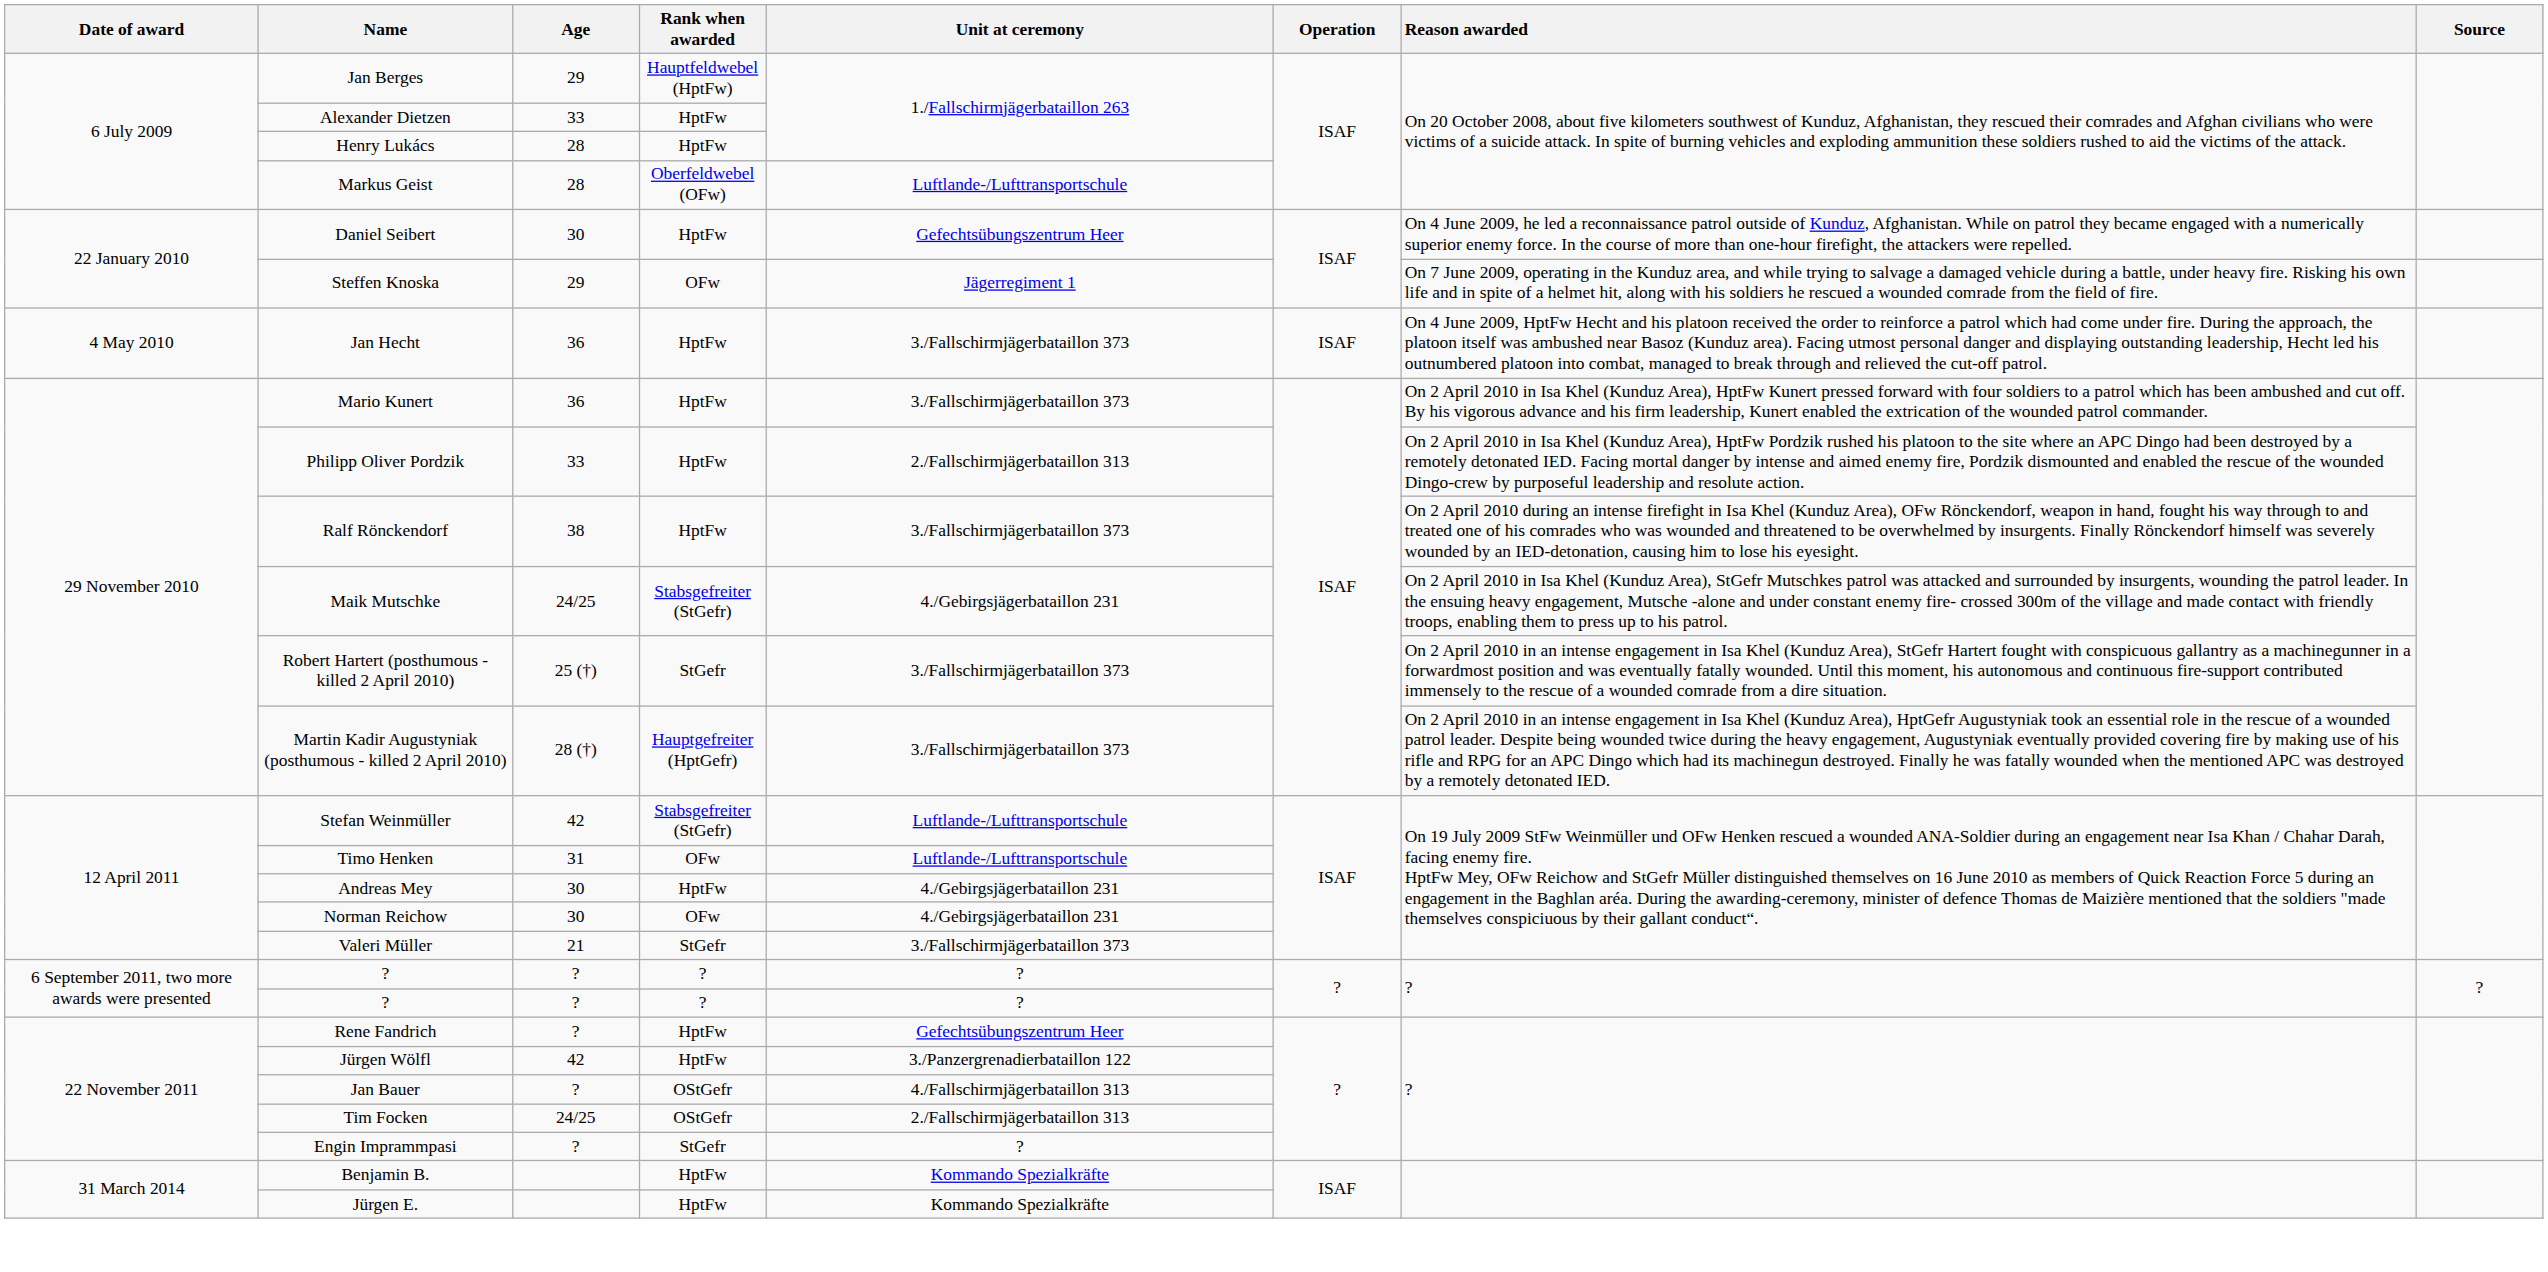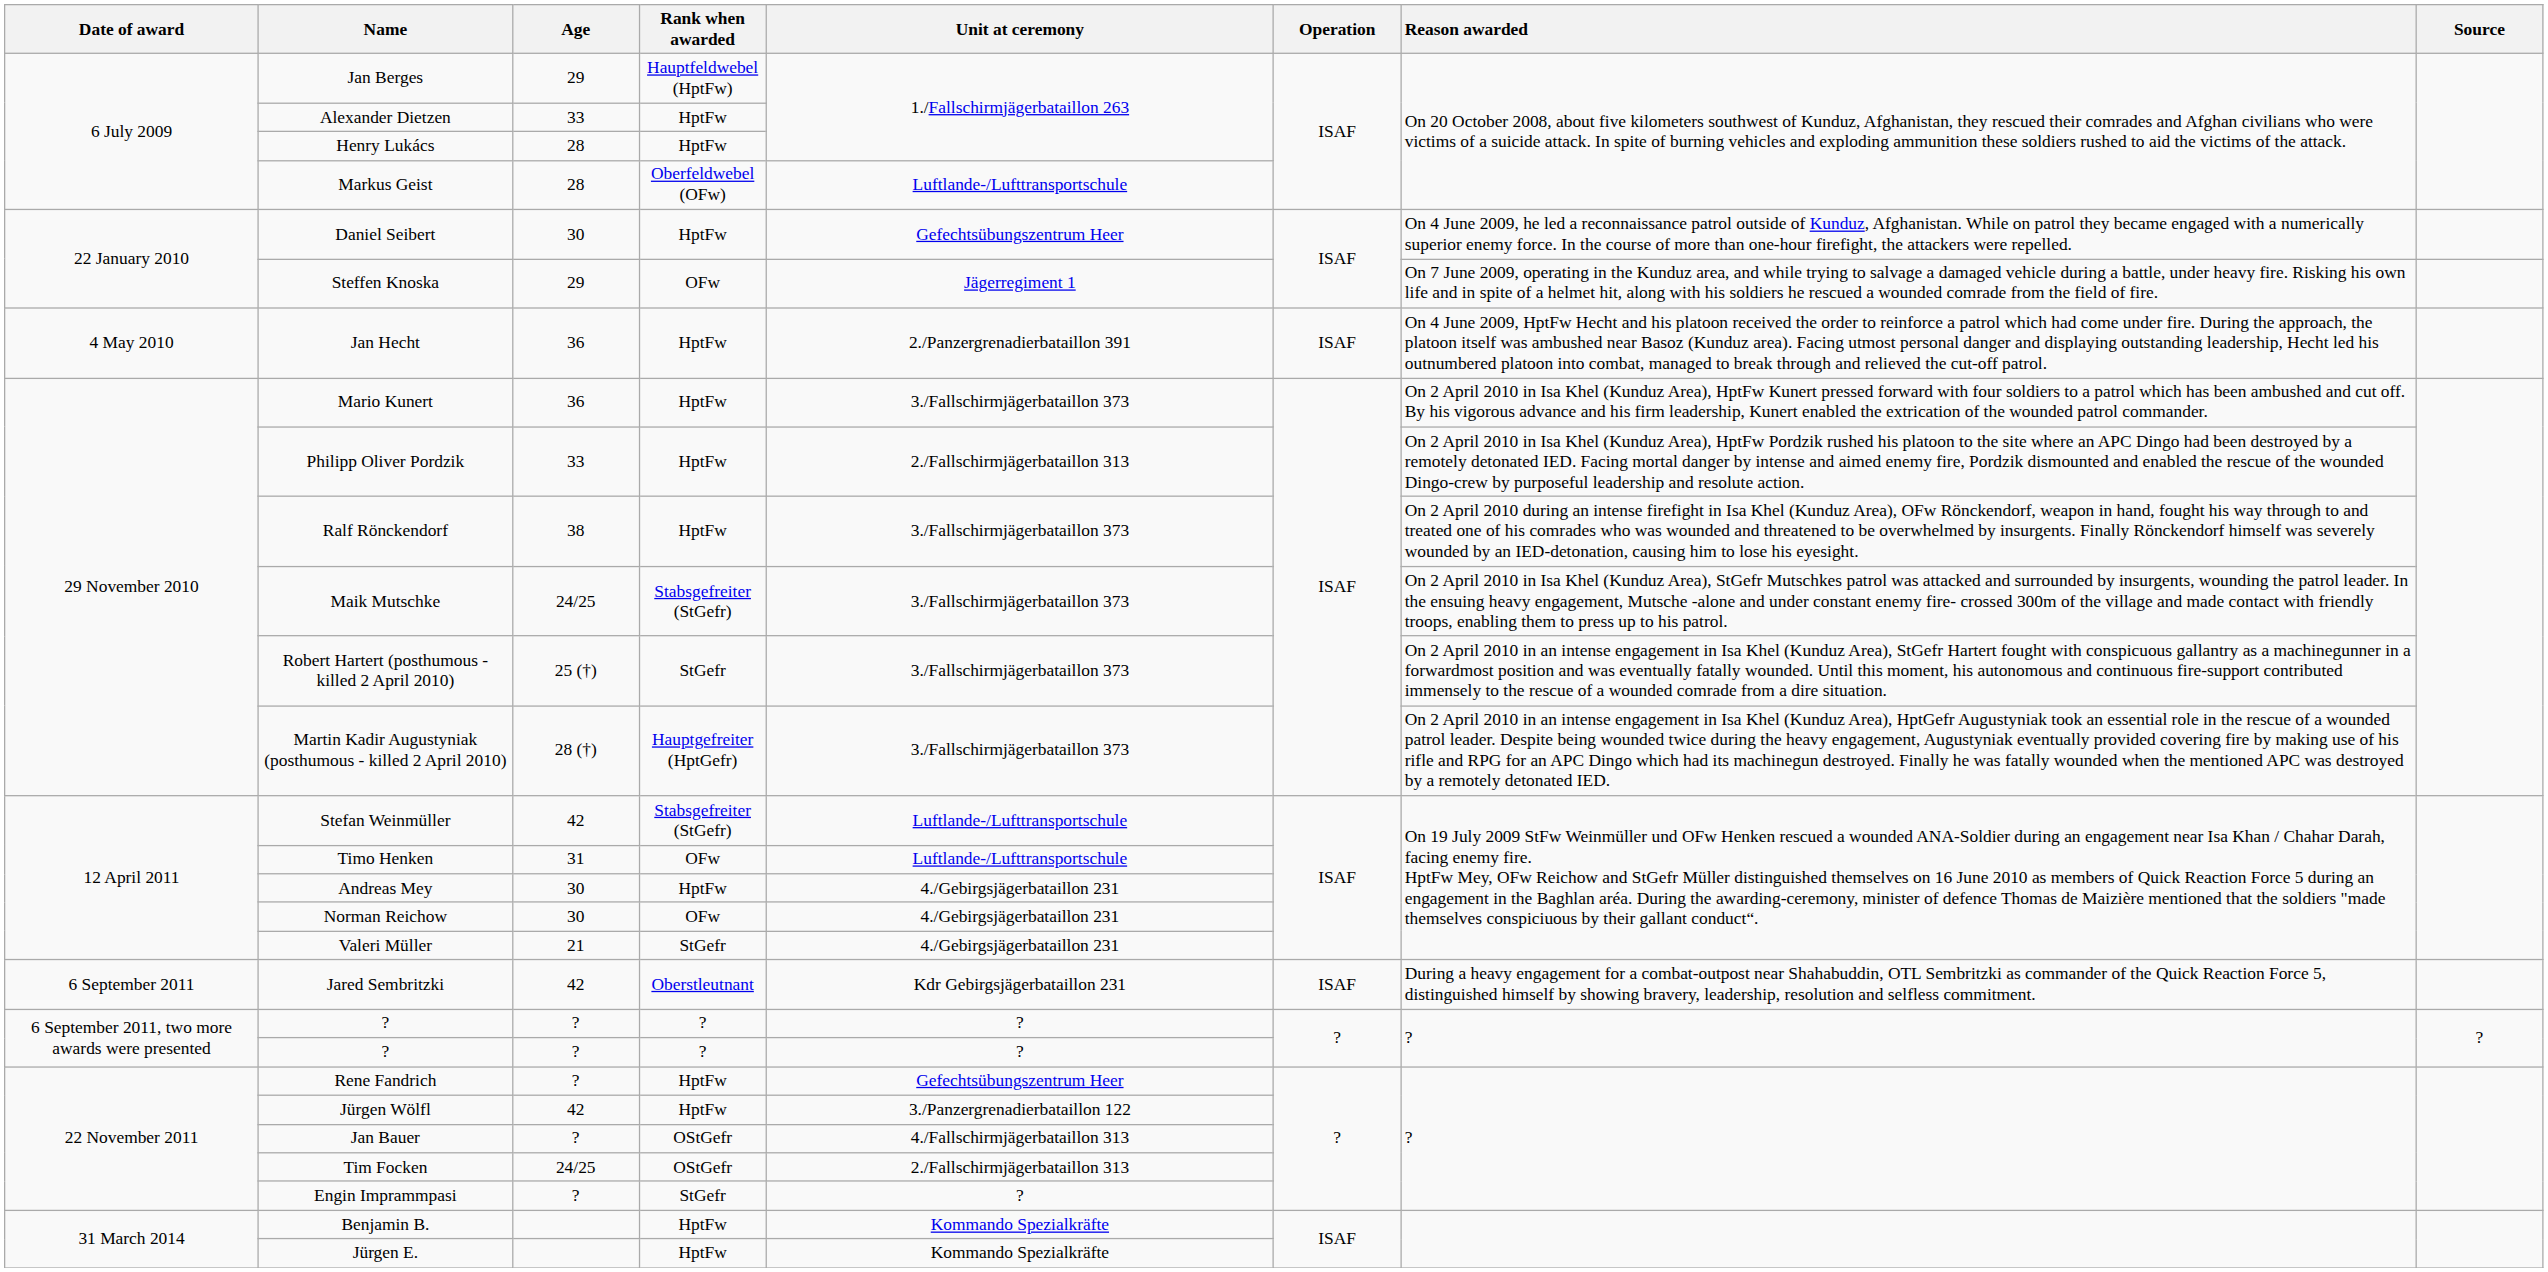(1020, 342) 3./Fallschirmjägerbataillon 373 -> (1020, 342) 2./Panzergrenadierbataillon 391
(1020, 600) 4./Gebirgsjägerbataillon 231 -> (1020, 600) 3./Fallschirmjägerbataillon 373
(1020, 945) 3./Fallschirmjägerbataillon 373 -> (1020, 945) 4./Gebirgsjägerbataillon 231
+ row: (385, 983)
